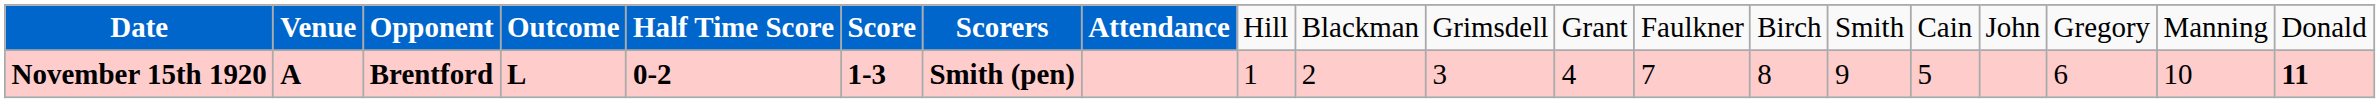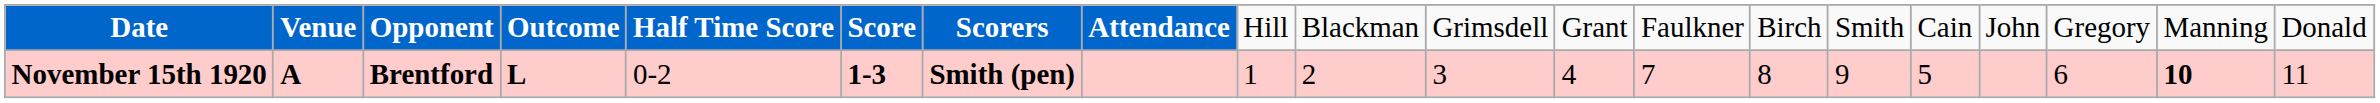(652, 73) bold -> (652, 73) normal
(2178, 73) normal -> (2178, 73) bold
(2295, 73) bold -> (2295, 73) normal
